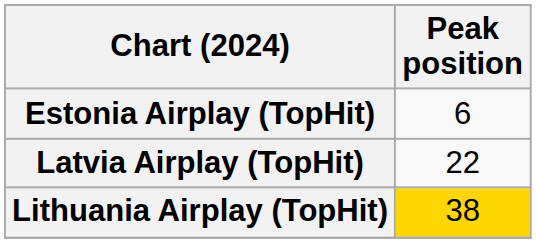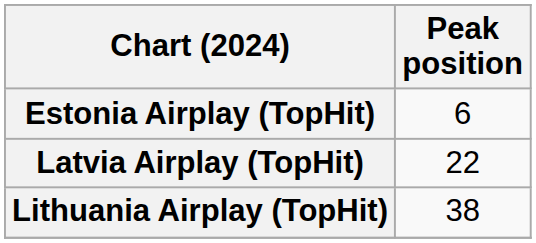(463, 211) gold background -> (463, 211) no background
